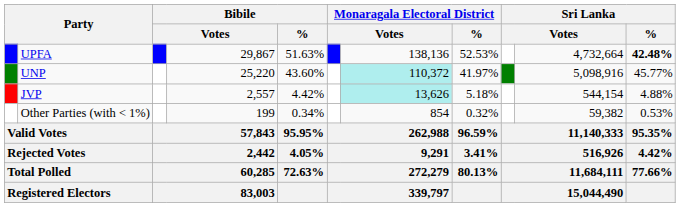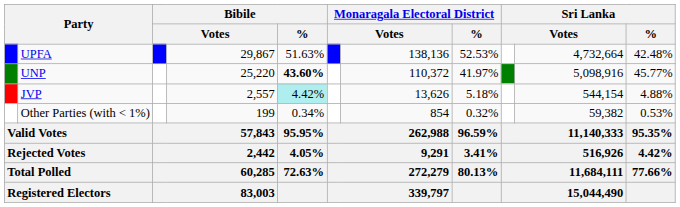(652, 53) bold -> (653, 53) normal
(305, 73) normal -> (304, 73) bold
(429, 73) paleturquoise background -> (429, 73) no background
(308, 93) no background -> (308, 93) paleturquoise background
(432, 93) paleturquoise background -> (432, 93) no background
